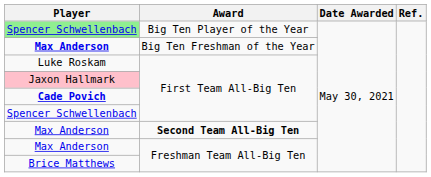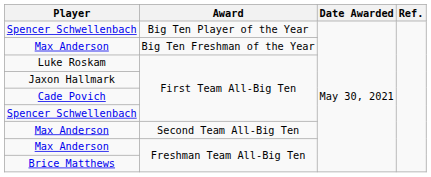(72, 30) lightgreen background -> (72, 30) no background
(72, 46) bold -> (72, 46) normal
(72, 80) pink background -> (72, 80) no background
(72, 96) bold -> (72, 96) normal
(228, 130) bold -> (228, 130) normal
